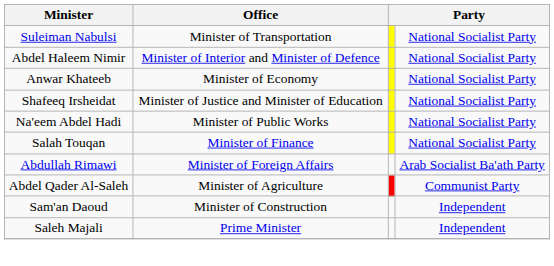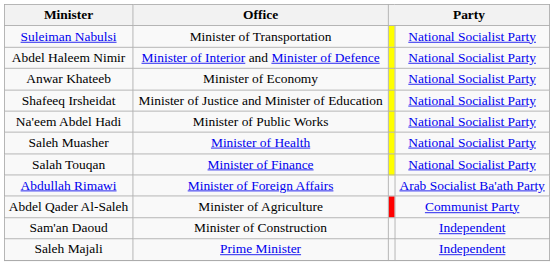+ row: (69, 143)
